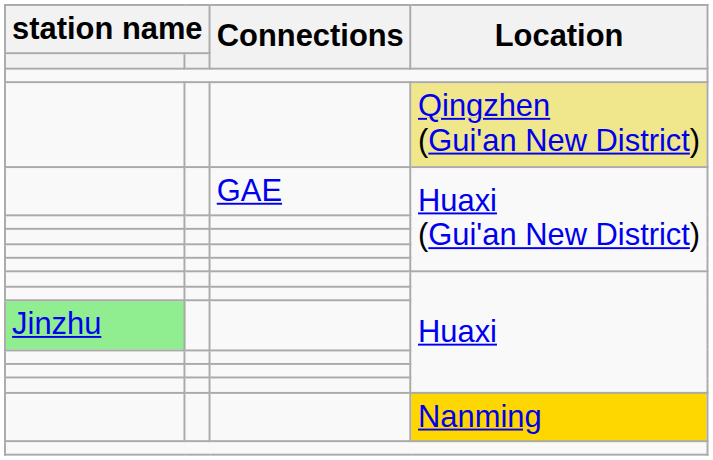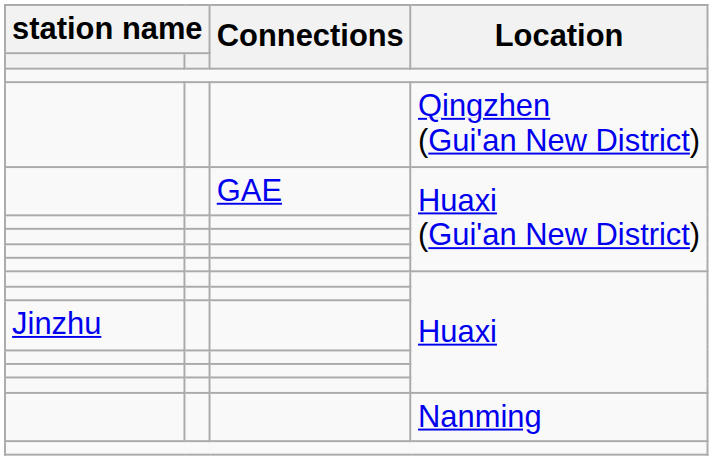(559, 123) khaki background -> (559, 123) no background
(57, 324) lightgreen background -> (57, 324) no background
(480, 416) gold background -> (480, 416) no background
